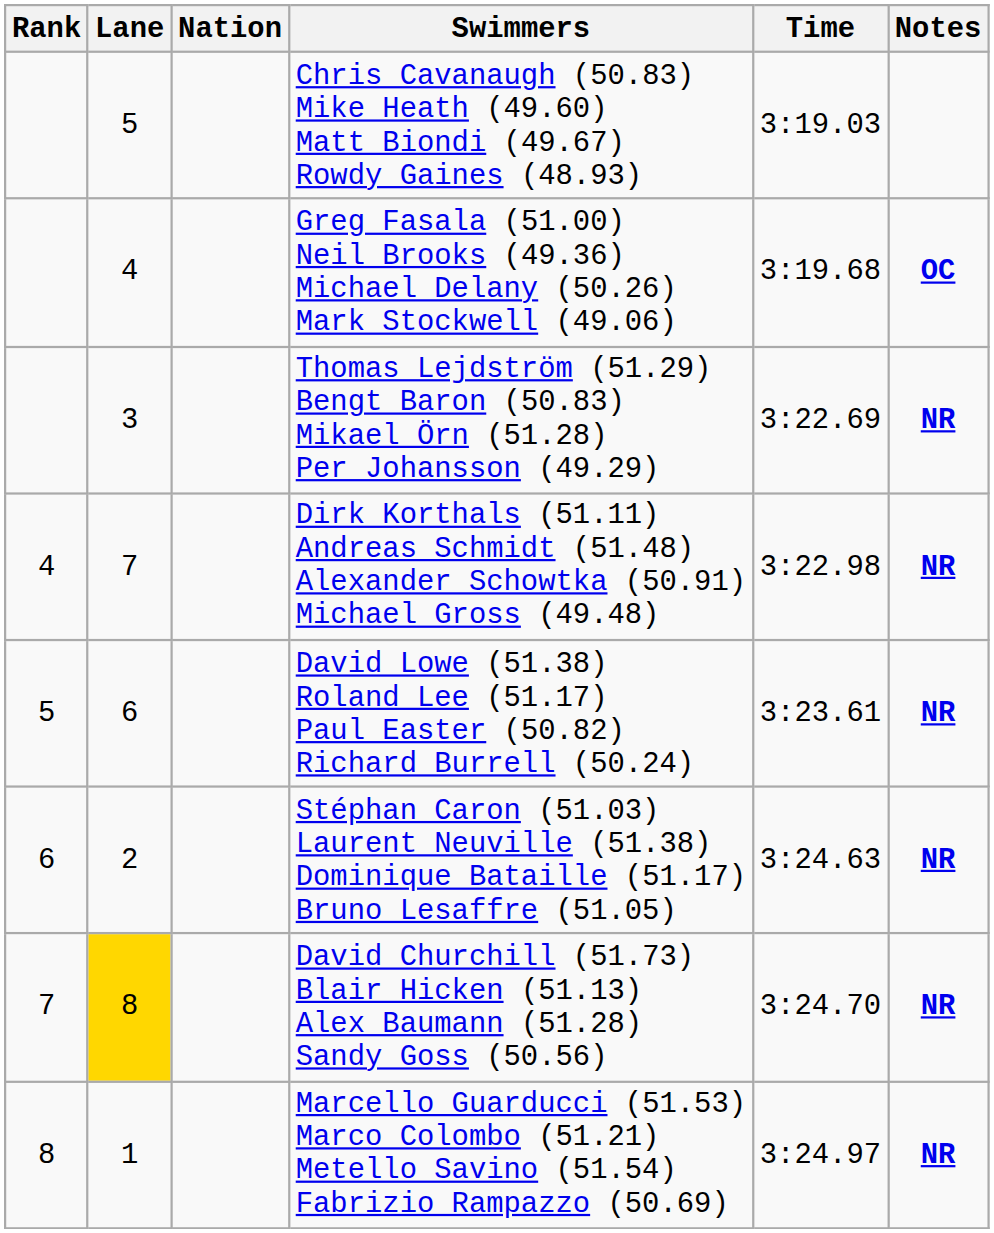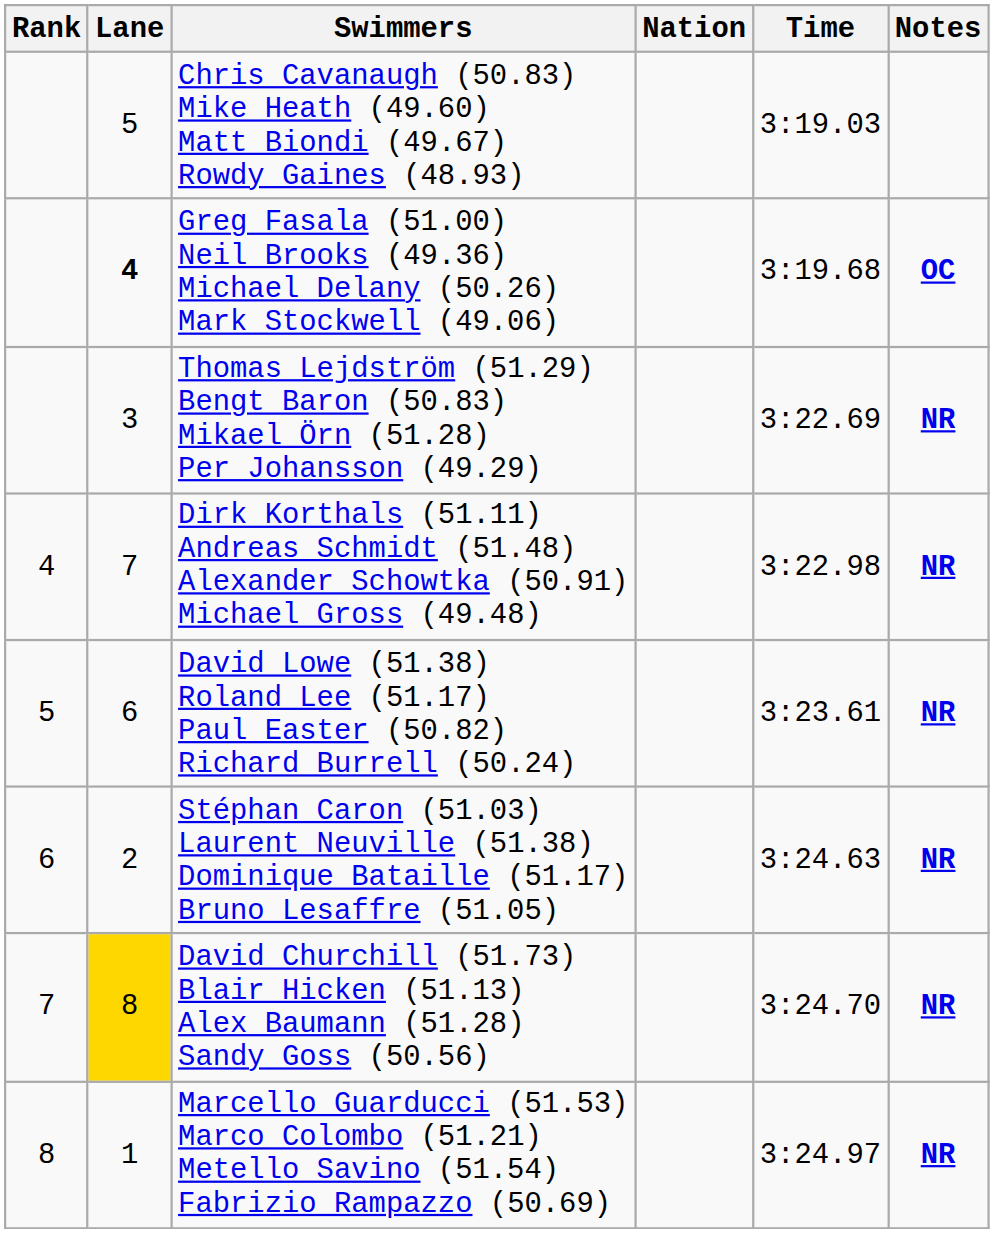columns swapped: (230, 29) <-> (521, 29)
(130, 273) normal -> (130, 273) bold
